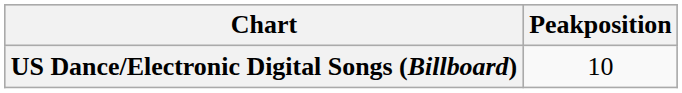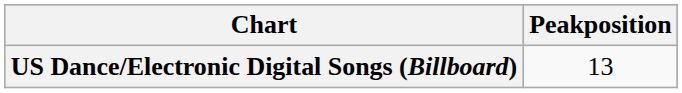(600, 66) 10 -> (600, 66) 13
